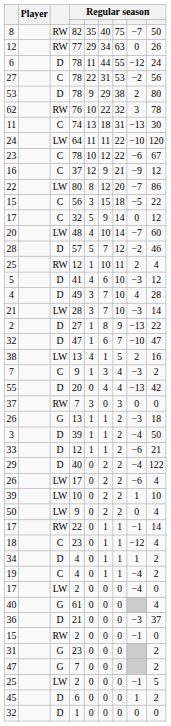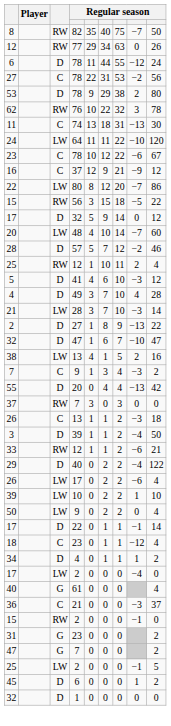(60, 202) C -> (60, 202) RW
(60, 217) C -> (60, 217) D
(60, 419) G -> (60, 419) C
(60, 450) D -> (60, 450) RW
(60, 527) RW -> (60, 527) D
- row: (11, 573)
(60, 620) D -> (60, 604) C
